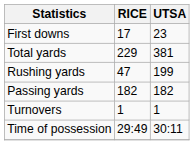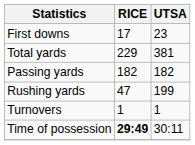rows swapped: (46, 72) <-> (45, 91)
(132, 130) normal -> (133, 130) bold
